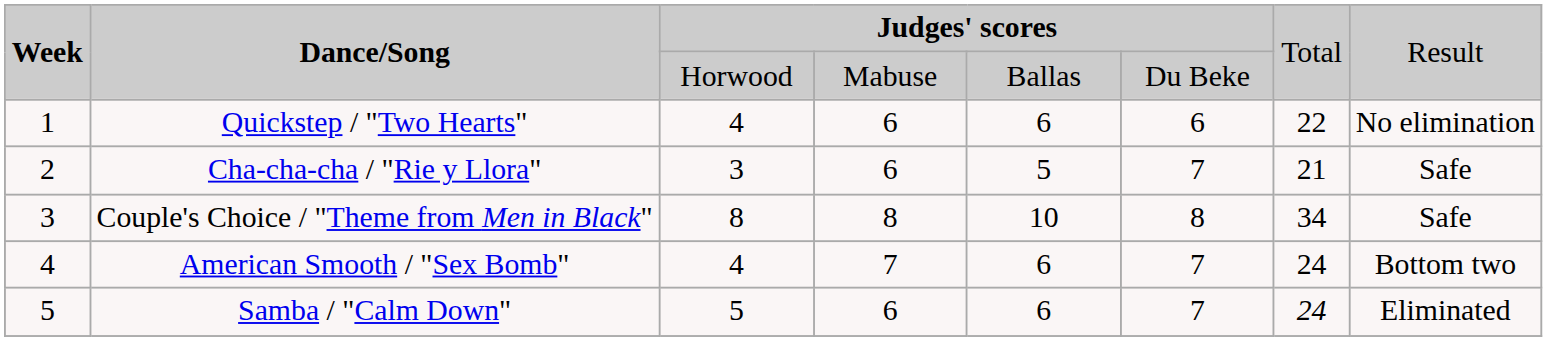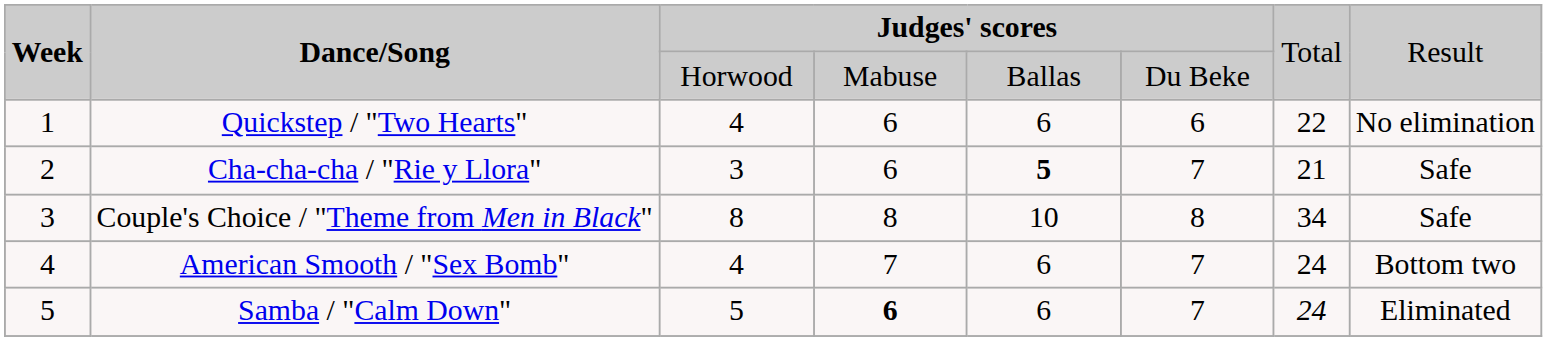(1044, 169) normal -> (1044, 169) bold
(890, 311) normal -> (890, 311) bold
